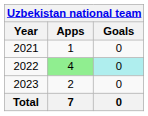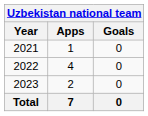(71, 66) lightgreen background -> (71, 66) no background
(119, 66) paleturquoise background -> (119, 66) no background
